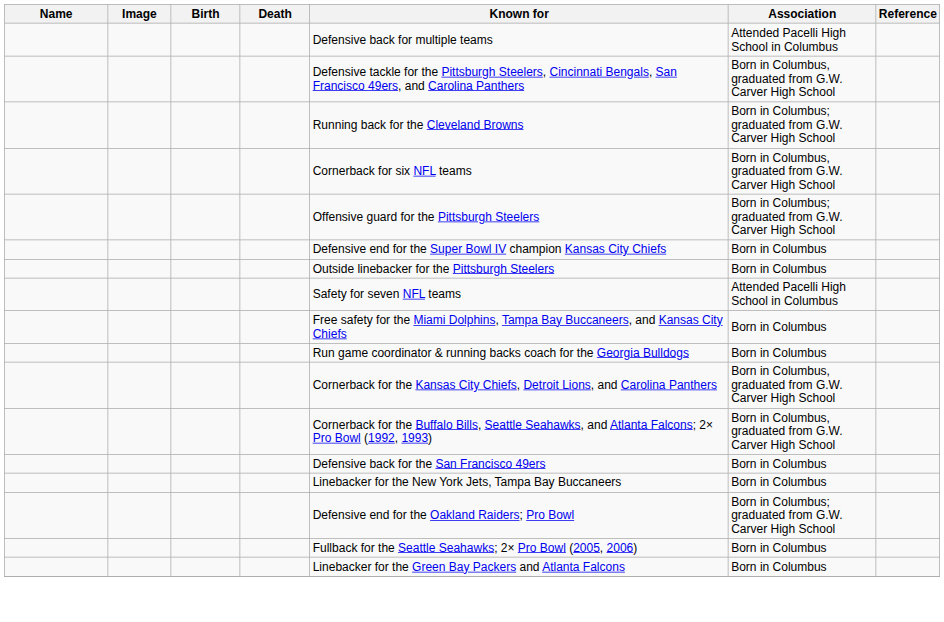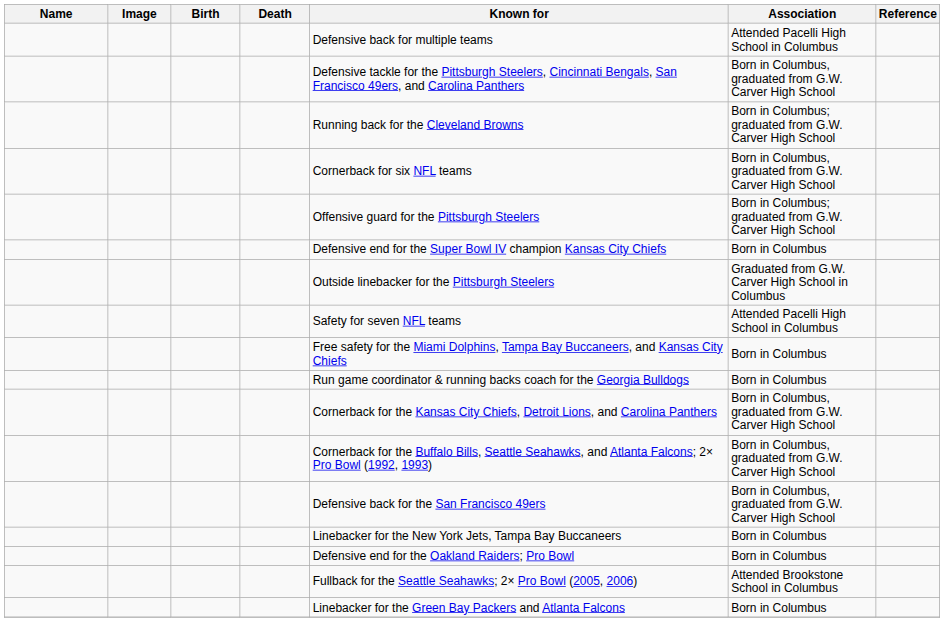(779, 268) Born in Columbus -> (790, 282) Graduated from G.W. Carver High School in Columbus
(779, 463) Born in Columbus -> (787, 504) Born in Columbus, graduated from G.W. Carver High School
(787, 515) Born in Columbus; graduated from G.W. Carver High School -> (779, 555) Born in Columbus
(779, 548) Born in Columbus -> (787, 581) Attended Brookstone School in Columbus
